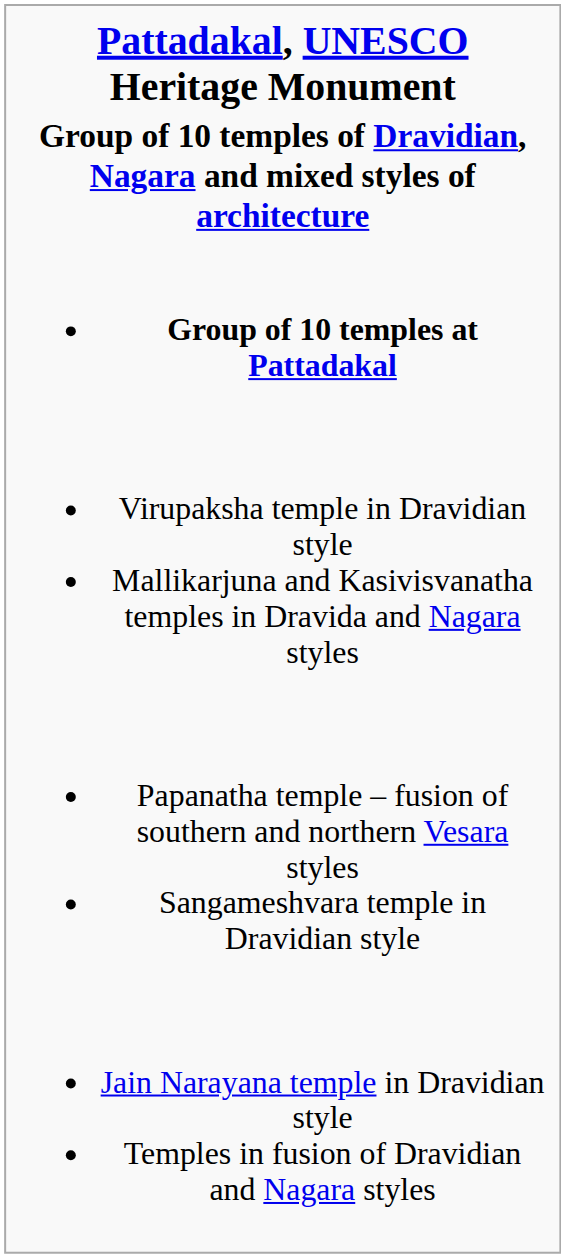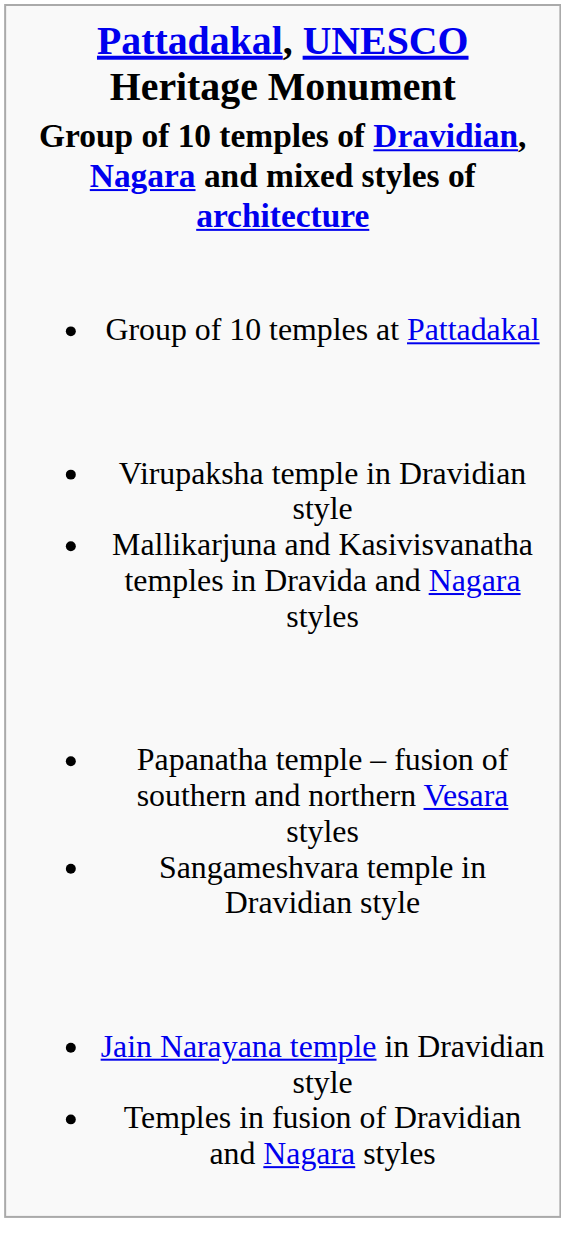(283, 349) bold -> (283, 331) normal
